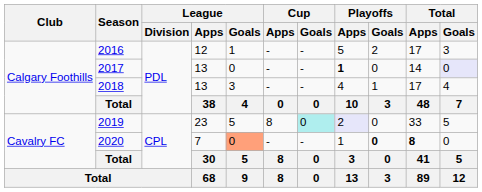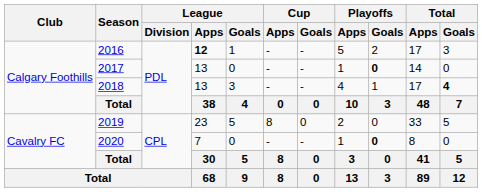(201, 50) normal -> (201, 50) bold
(341, 68) bold -> (341, 68) normal
(375, 68) normal -> (375, 68) bold
(446, 68) lavender background -> (446, 68) no background
(446, 86) normal -> (446, 86) bold
(303, 123) paleturquoise background -> (303, 123) no background
(341, 123) lavender background -> (341, 123) no background
(232, 141) lightsalmon background -> (232, 141) no background
(412, 141) bold -> (412, 141) normal
